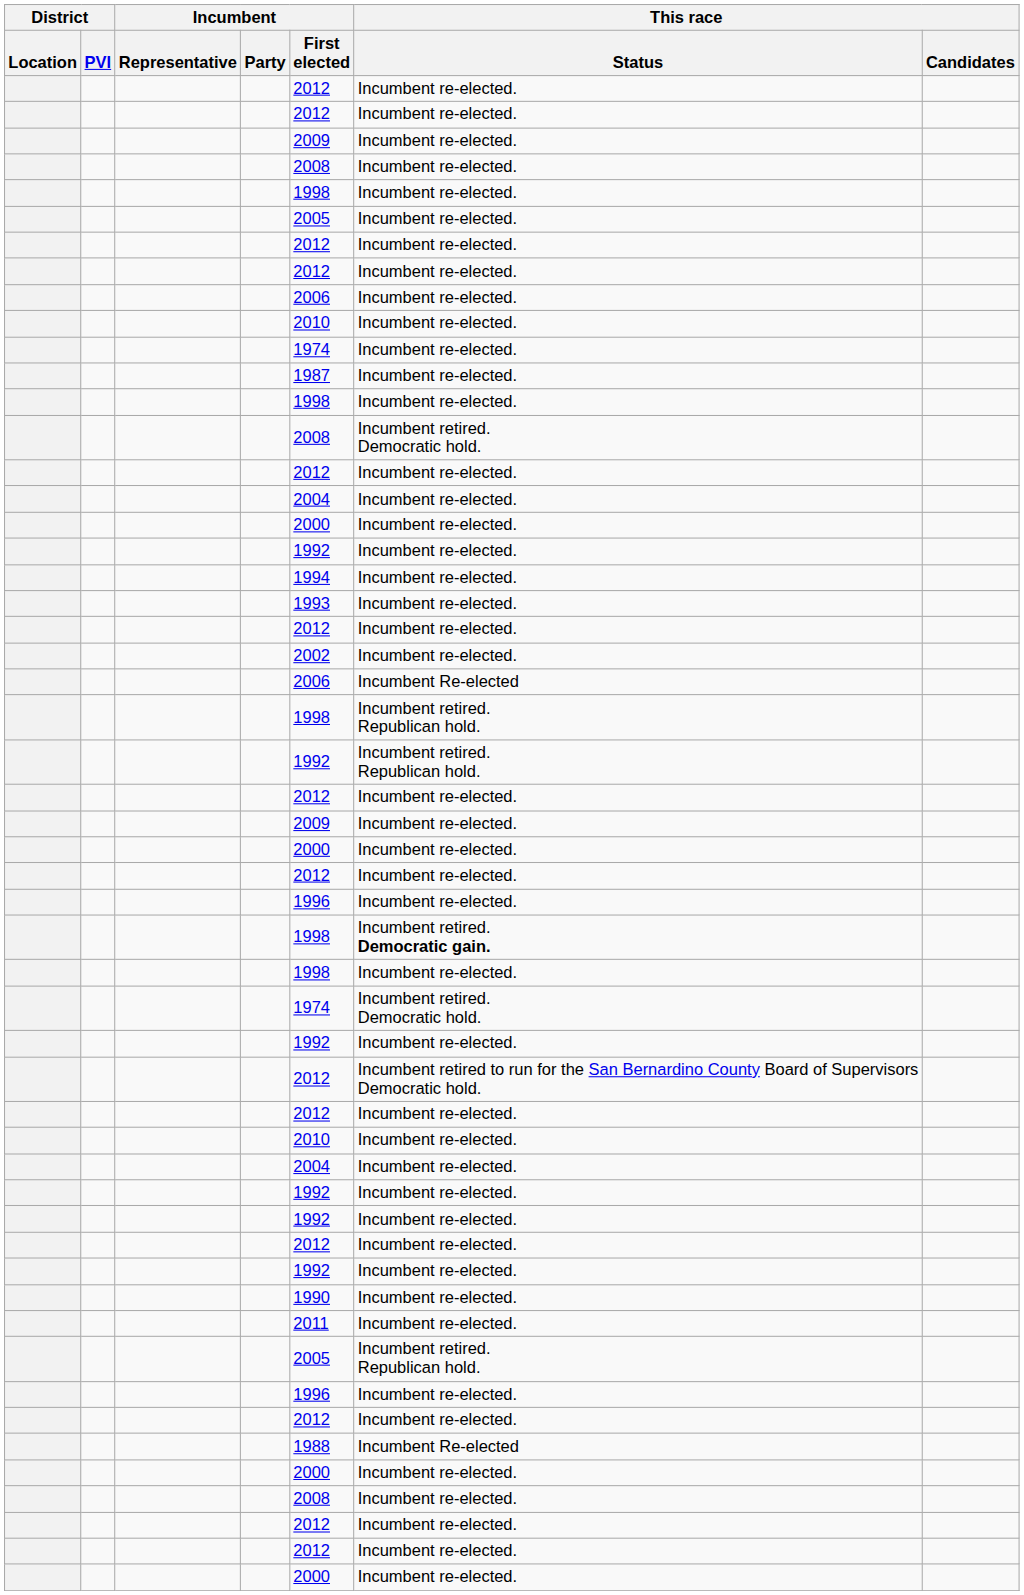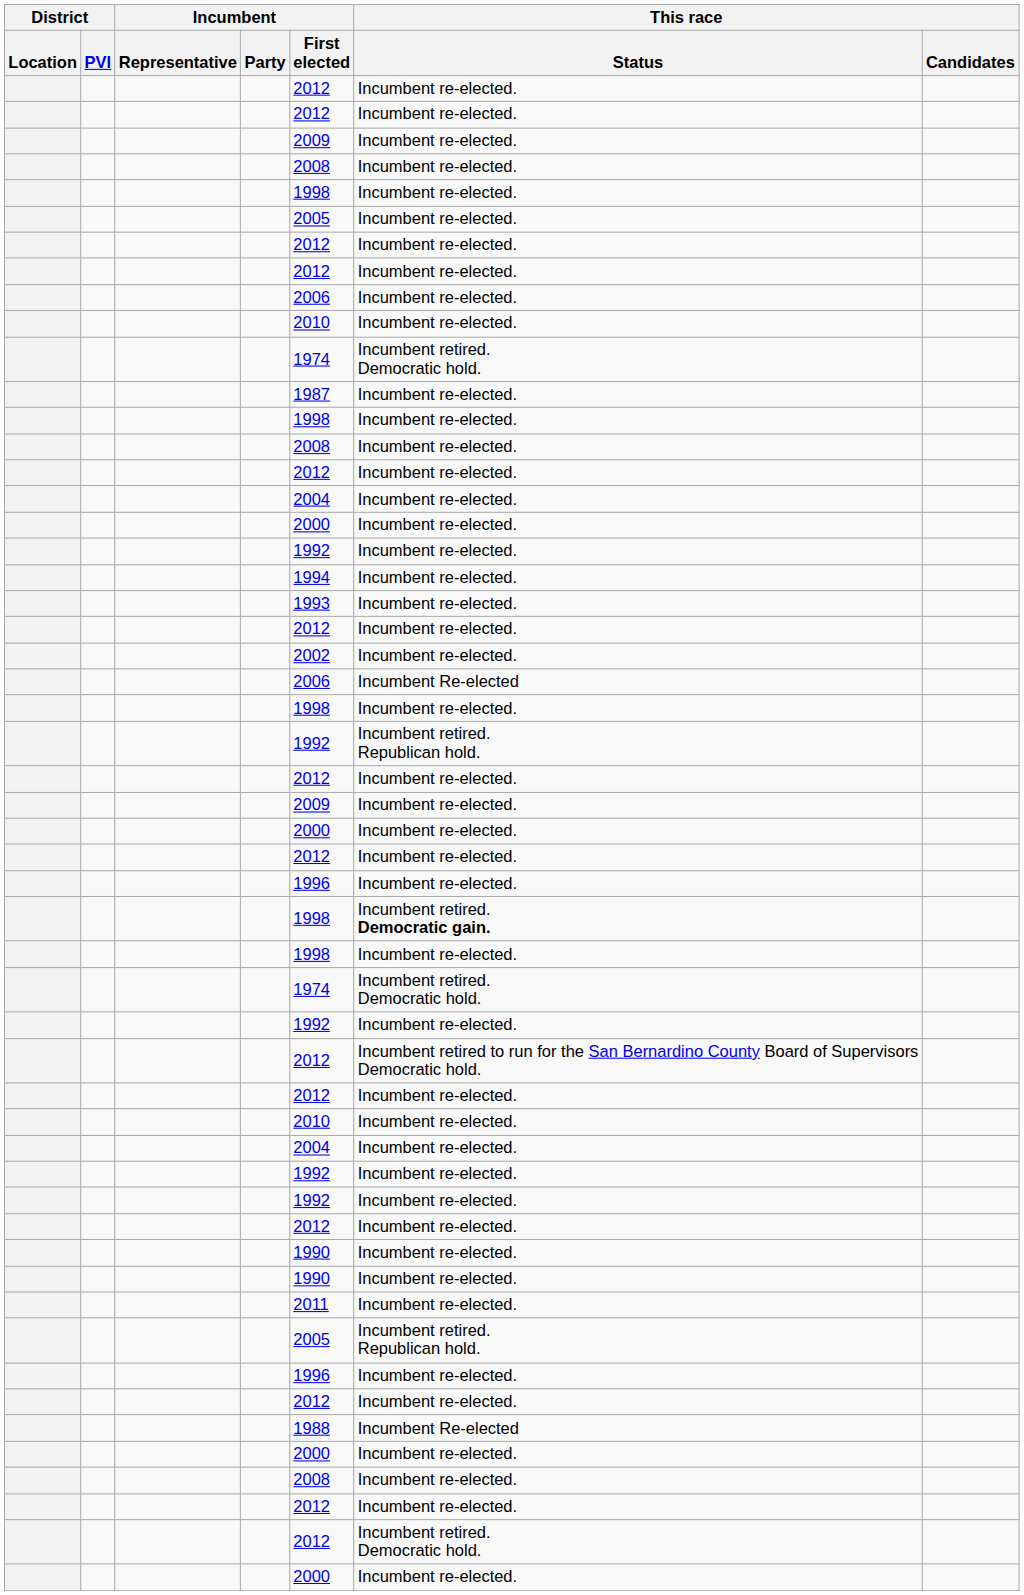(437, 349) Incumbent re-elected. -> (424, 359) Incumbent retired. Democratic hold.
(424, 437) Incumbent retired. Democratic hold. -> (437, 446) Incumbent re-elected.
(424, 717) Incumbent retired. Republican hold. -> (437, 708) Incumbent re-elected.
(312, 1271) 1992 -> (312, 1252) 1990
(437, 1551) Incumbent re-elected. -> (424, 1541) Incumbent retired. Democratic hold.
